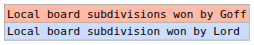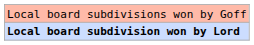(123, 31) normal -> (123, 31) bold
